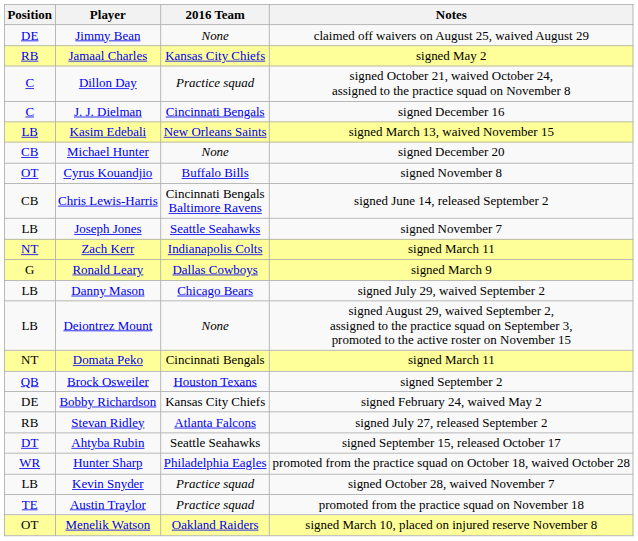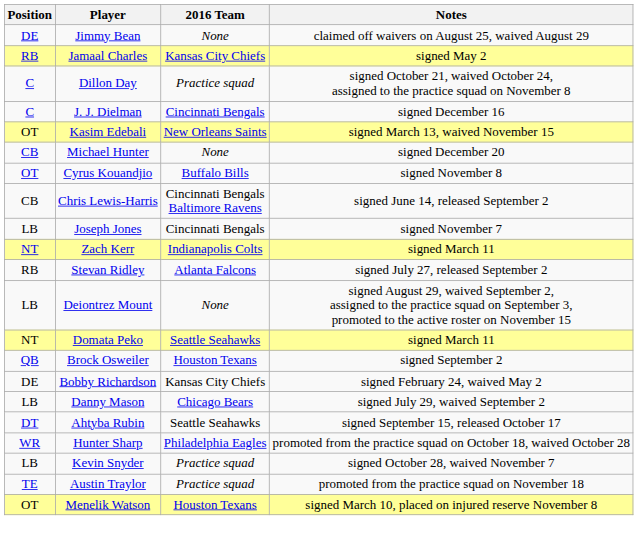(30, 132) LB -> (30, 132) OT
(215, 228) Seattle Seahawks -> (215, 228) Cincinnati Bengals
- row: (108, 270)
rows swapped: (108, 290) <-> (108, 422)
(215, 360) Cincinnati Bengals -> (215, 340) Seattle Seahawks
(215, 525) Oakland Raiders -> (215, 504) Houston Texans
